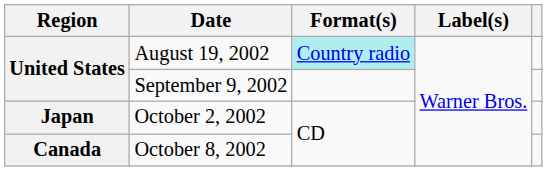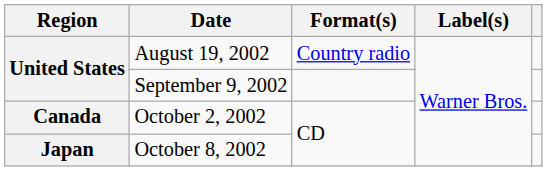(353, 52) paleturquoise background -> (353, 52) no background
(67, 117) Japan -> (67, 117) Canada
(67, 149) Canada -> (67, 149) Japan
